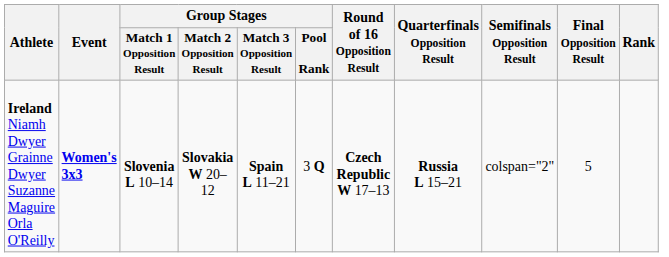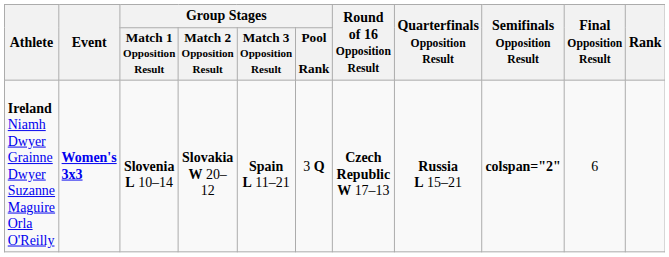(520, 166) normal -> (523, 166) bold
(588, 166) 5 -> (595, 166) 6
